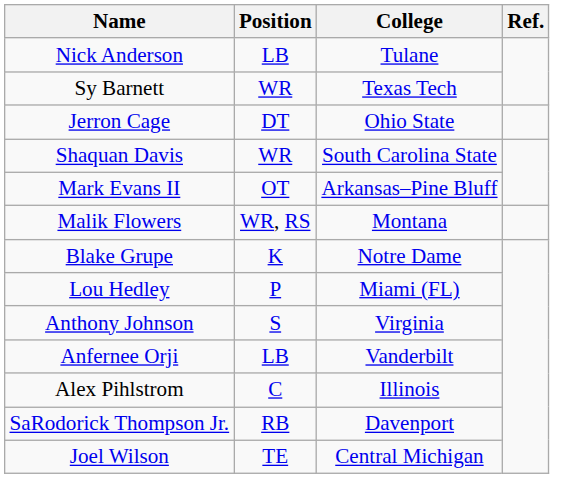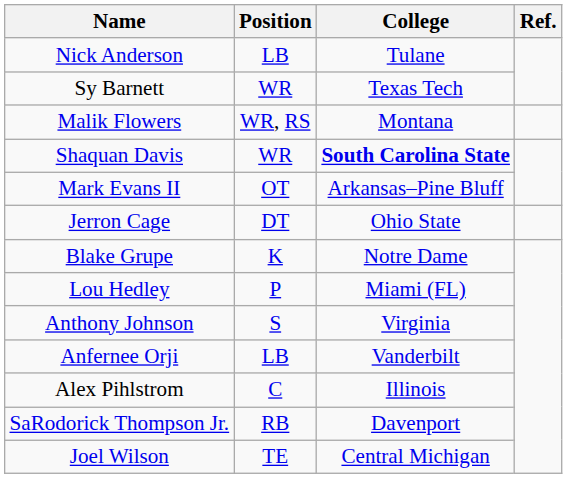rows swapped: (119, 121) <-> (119, 222)
(409, 155) normal -> (416, 155) bold
